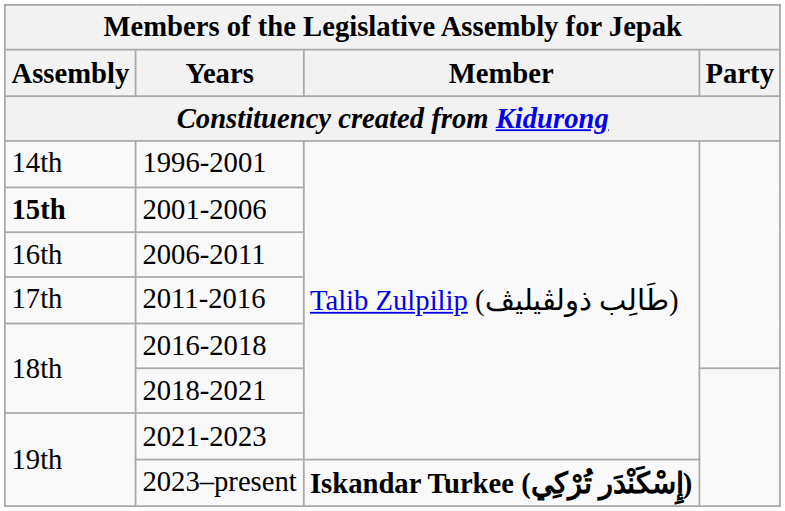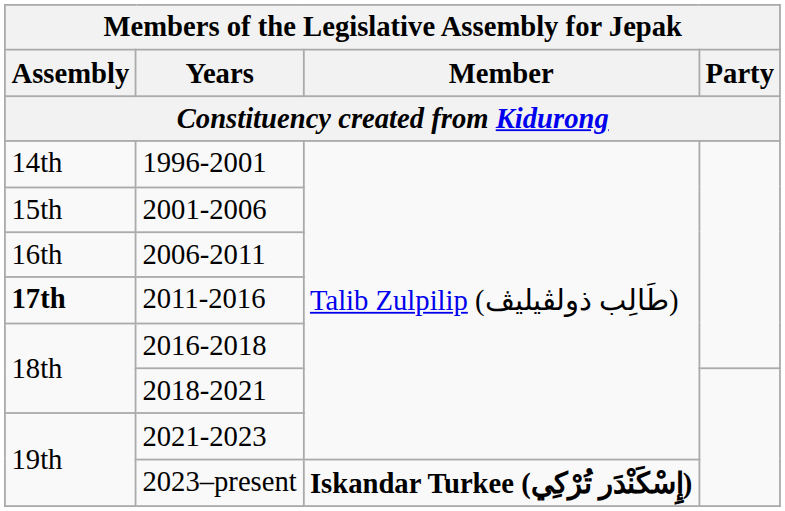(39, 208) bold -> (37, 208) normal
(37, 299) normal -> (39, 299) bold
